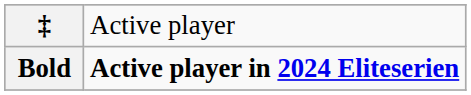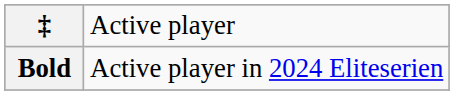(275, 68) bold -> (267, 68) normal
